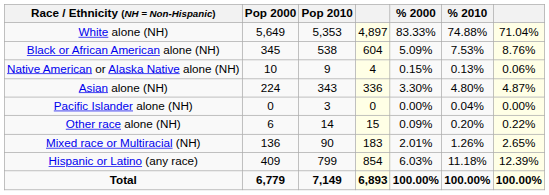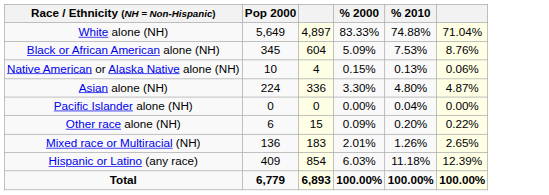- column: (327, 13)
